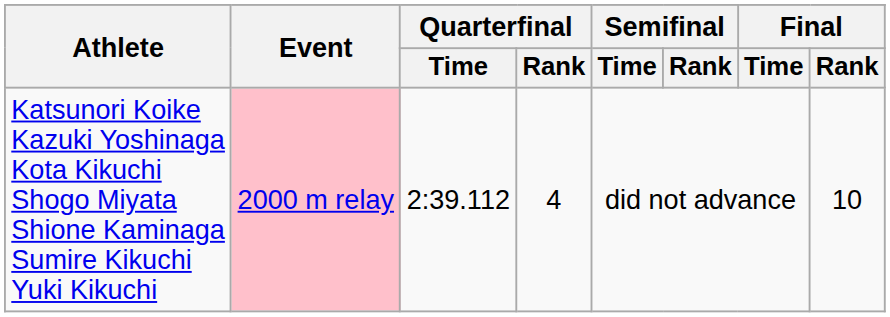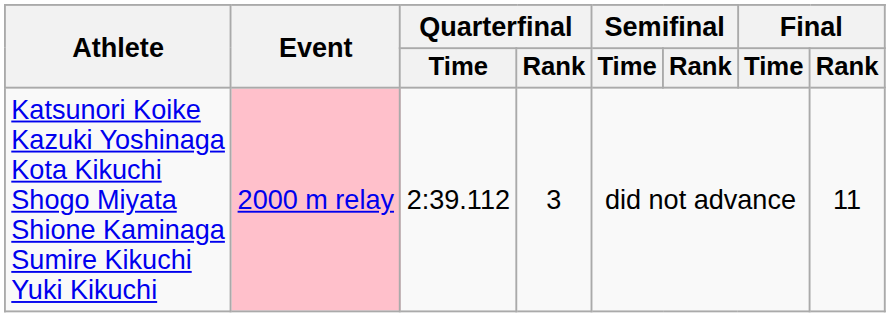(554, 200) 4 -> (554, 200) 3
(847, 200) 10 -> (847, 200) 11
